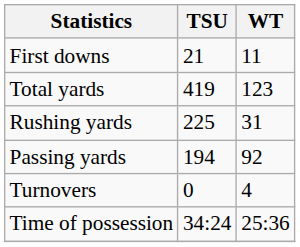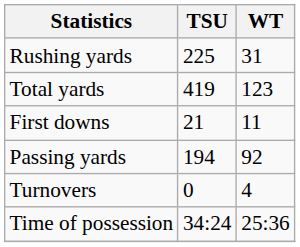rows swapped: (60, 55) <-> (71, 122)
